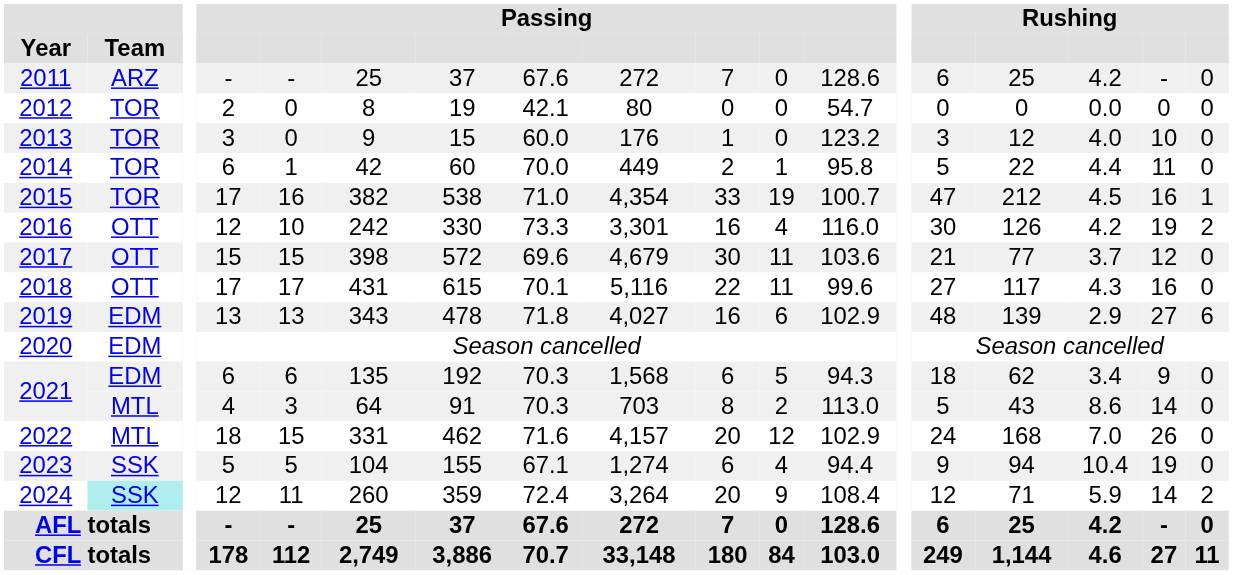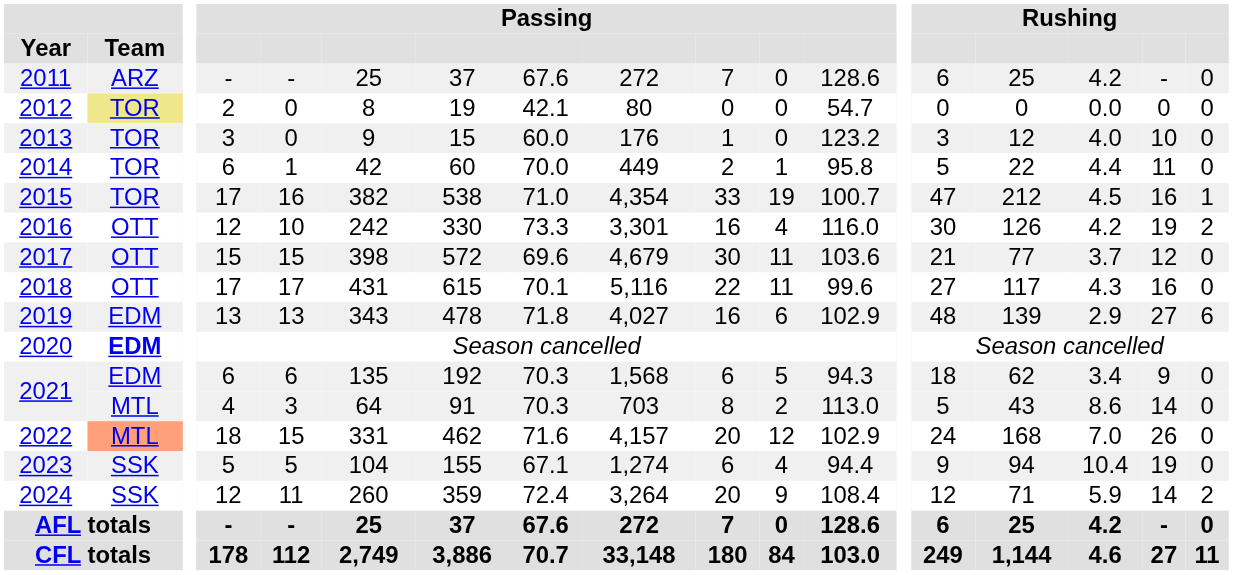(135, 108) no background -> (135, 108) khaki background
(135, 346) normal -> (135, 346) bold
(135, 435) no background -> (135, 435) lightsalmon background
(135, 495) paleturquoise background -> (135, 495) no background
